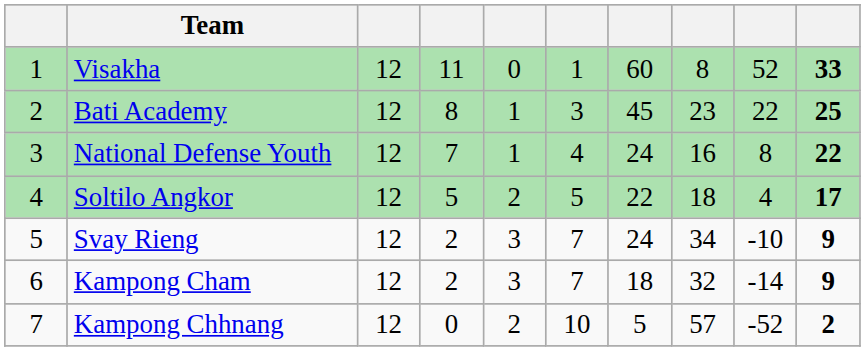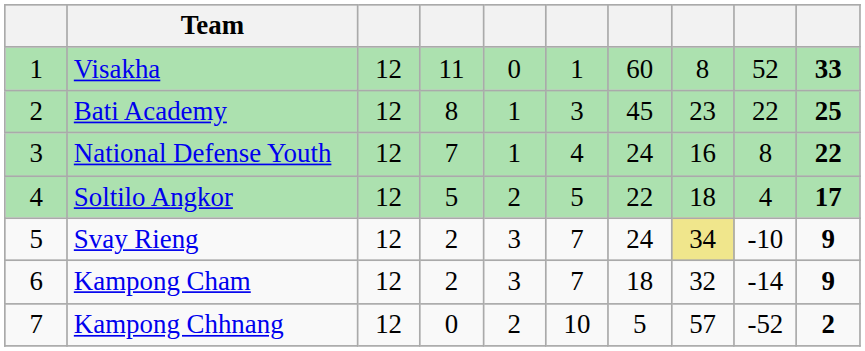(703, 238) no background -> (703, 238) khaki background
